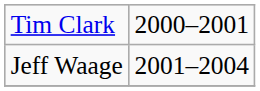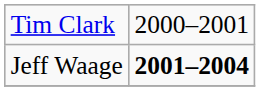(192, 65) normal -> (192, 65) bold
